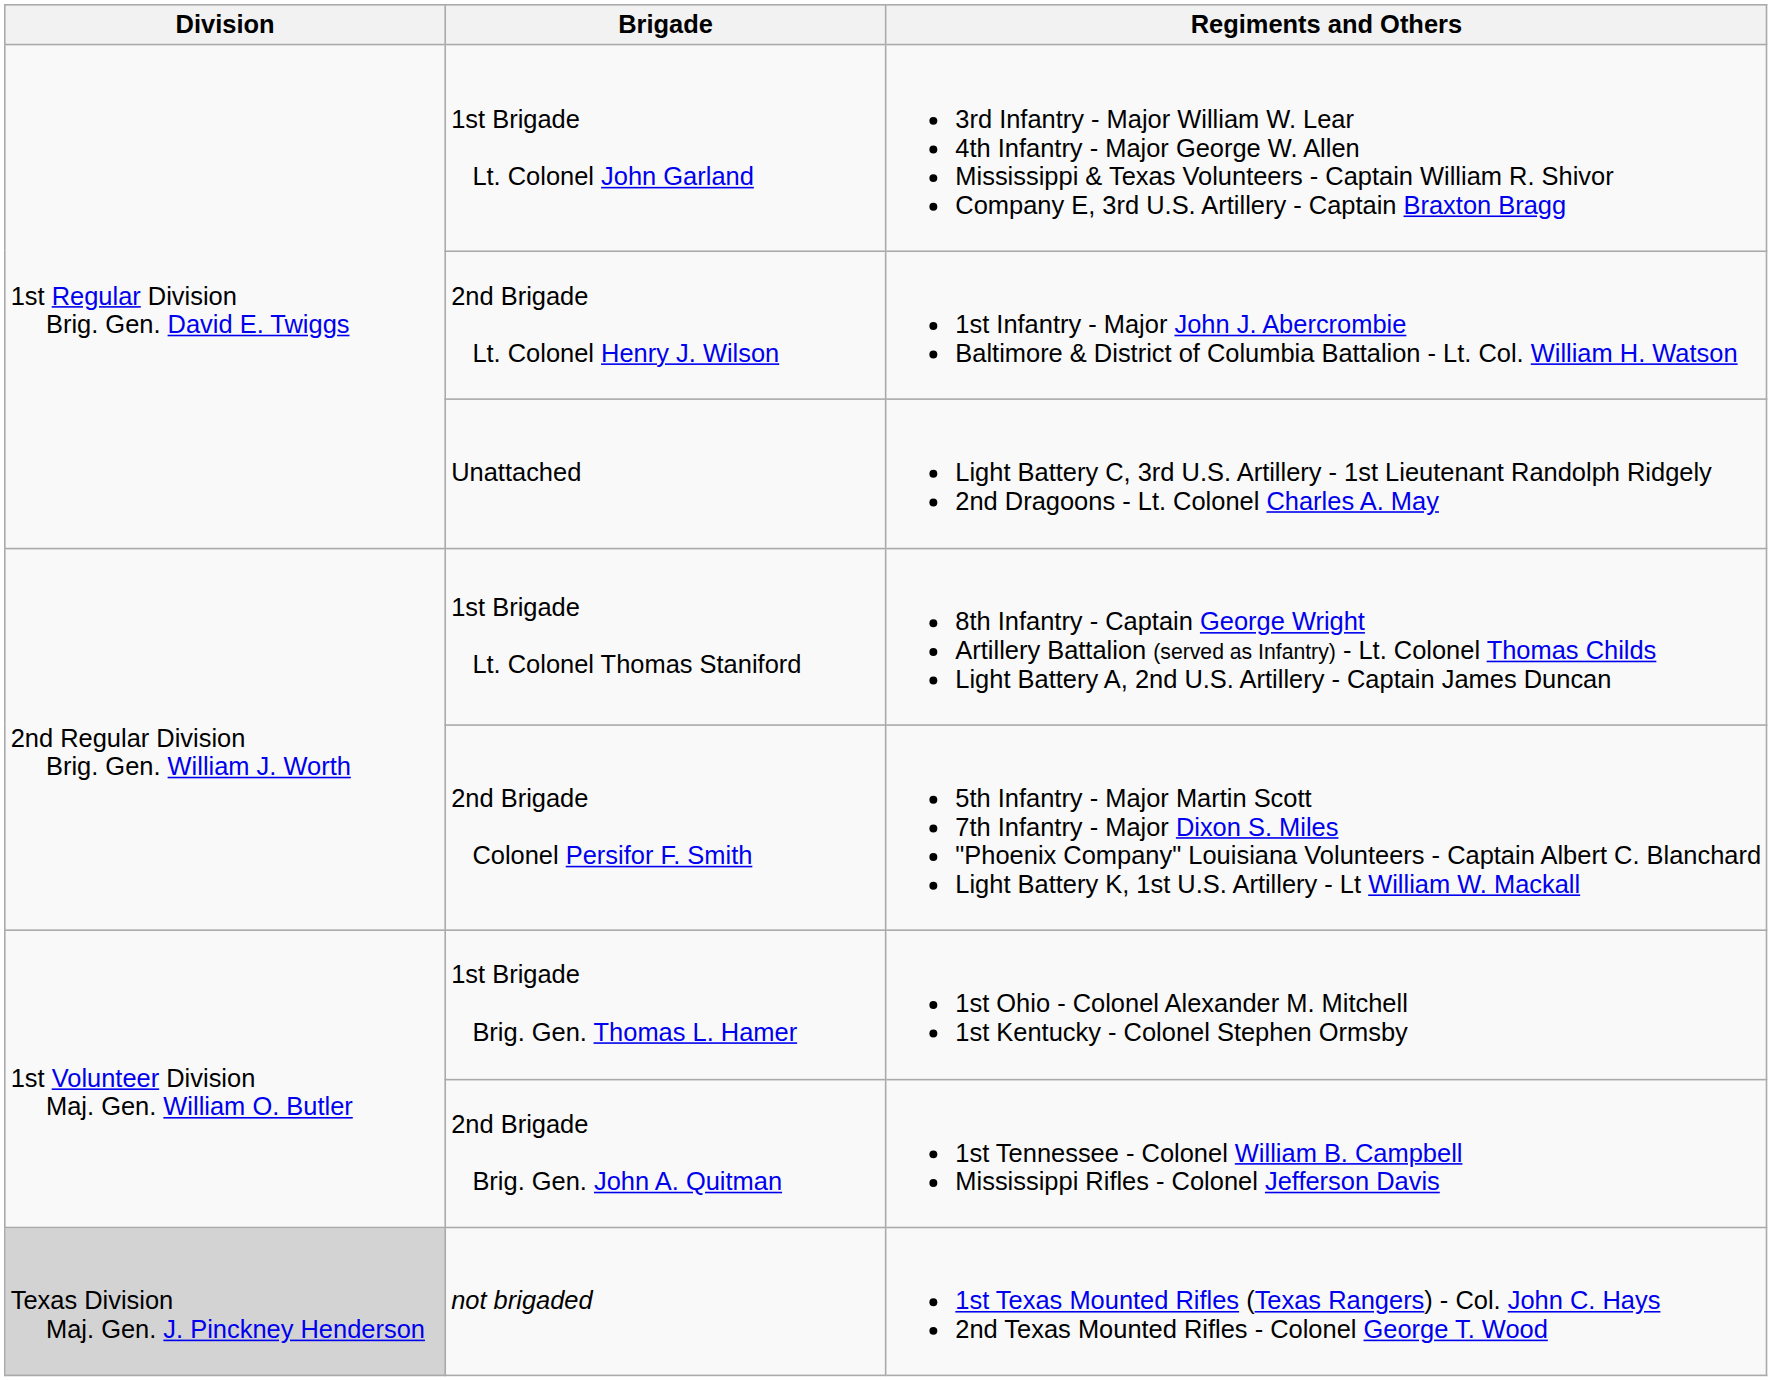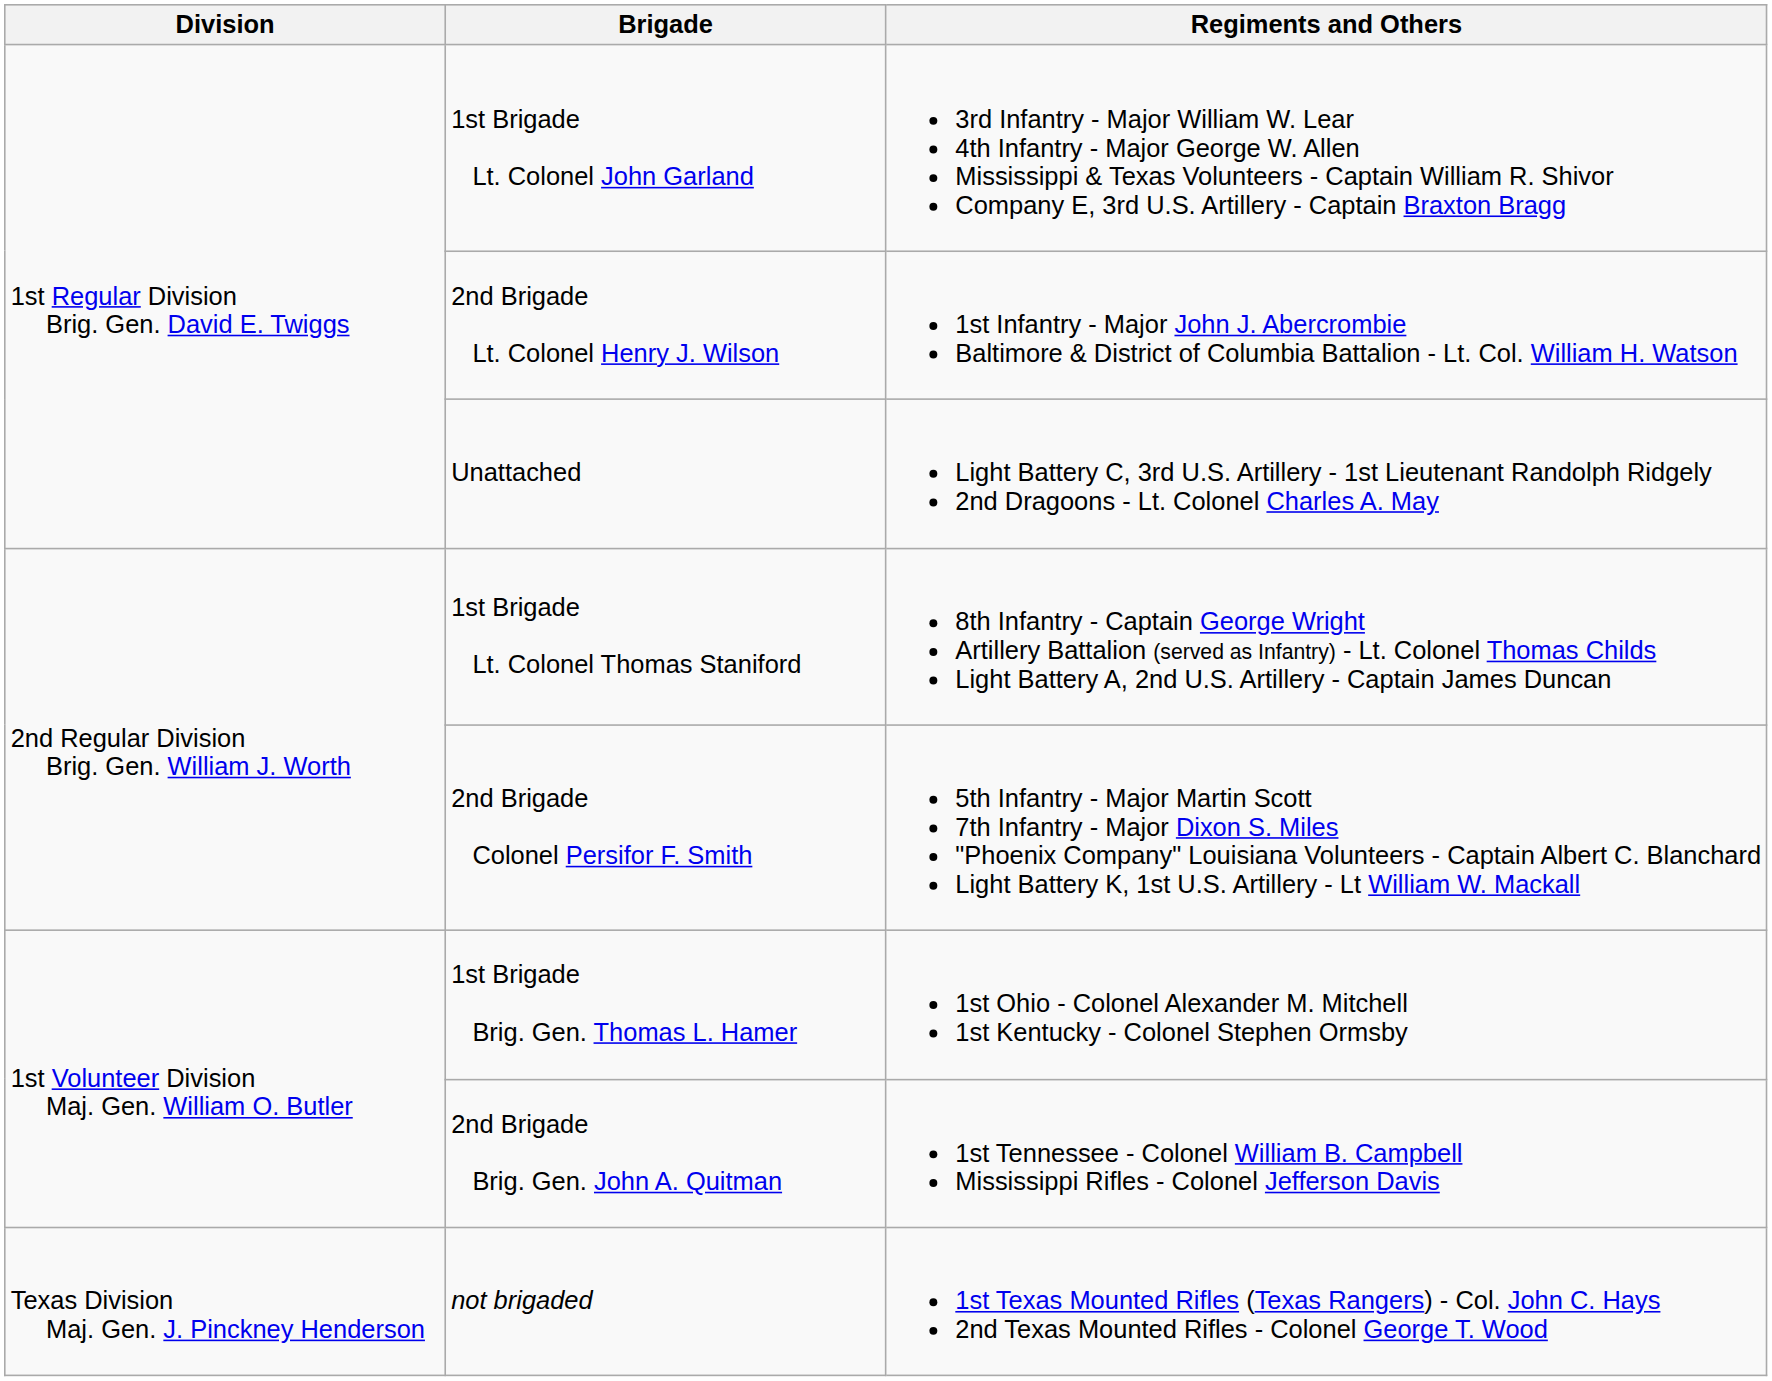(218, 1315) lightgrey background -> (218, 1315) no background
